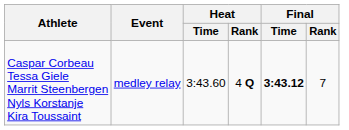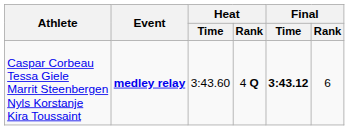(147, 83) normal -> (149, 83) bold
(323, 83) 7 -> (328, 83) 6
